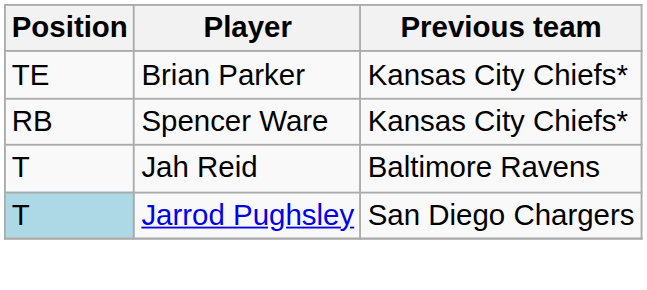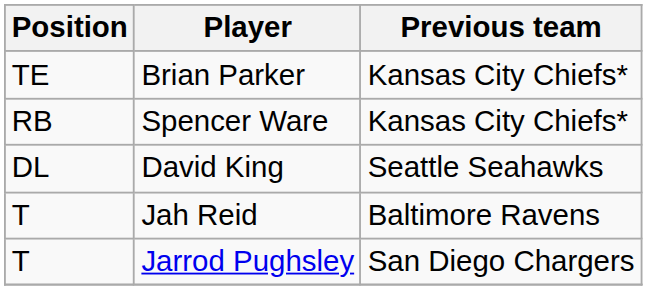+ row: (213, 167)
(21, 214) lightblue background -> (21, 261) no background
